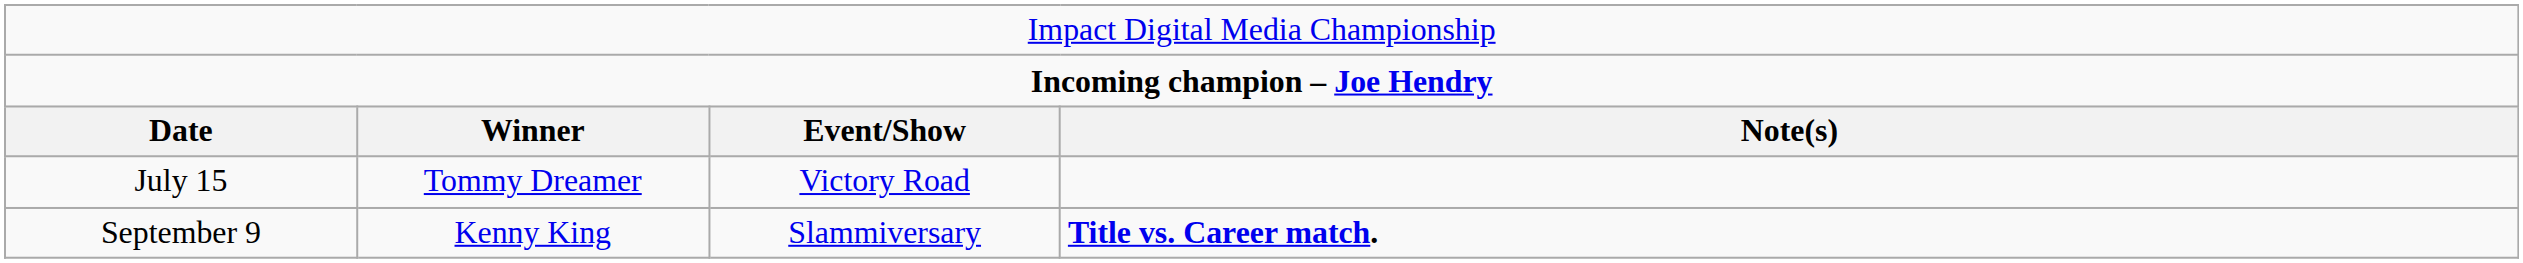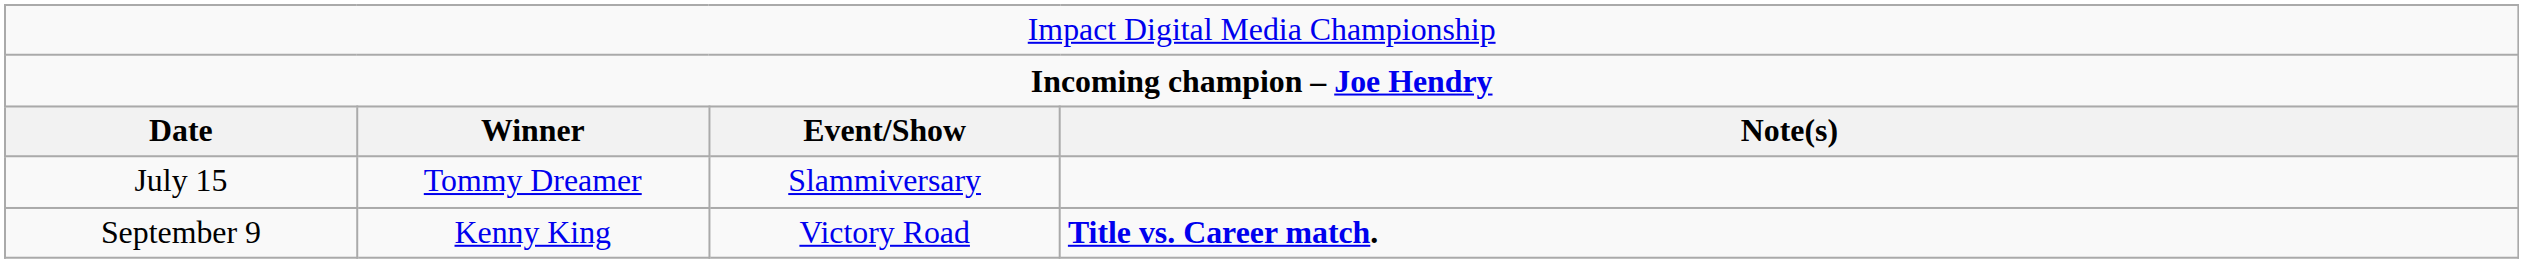(885, 181) Victory Road -> (885, 181) Slammiversary
(885, 231) Slammiversary -> (885, 231) Victory Road
